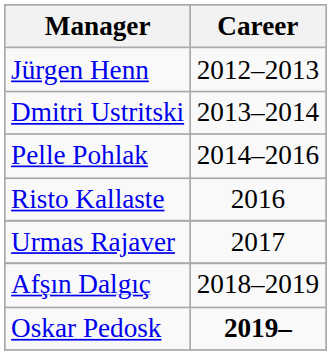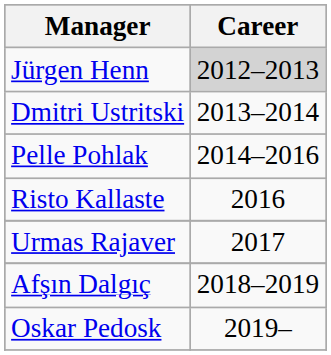(258, 69) no background -> (258, 69) lightgrey background
(258, 328) bold -> (258, 328) normal
